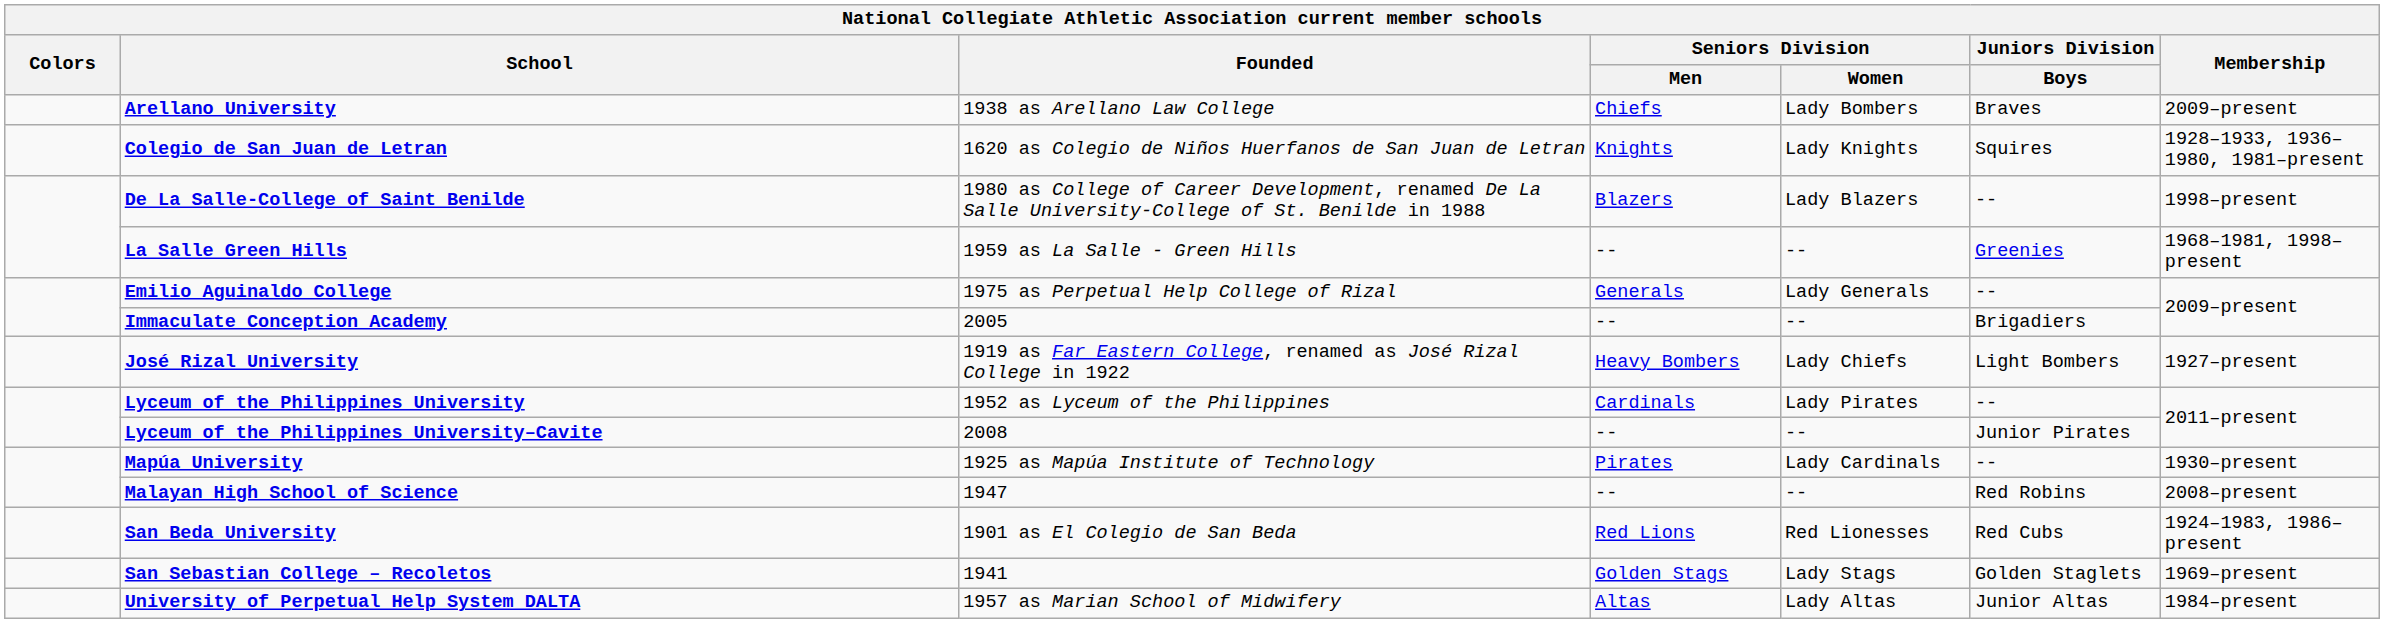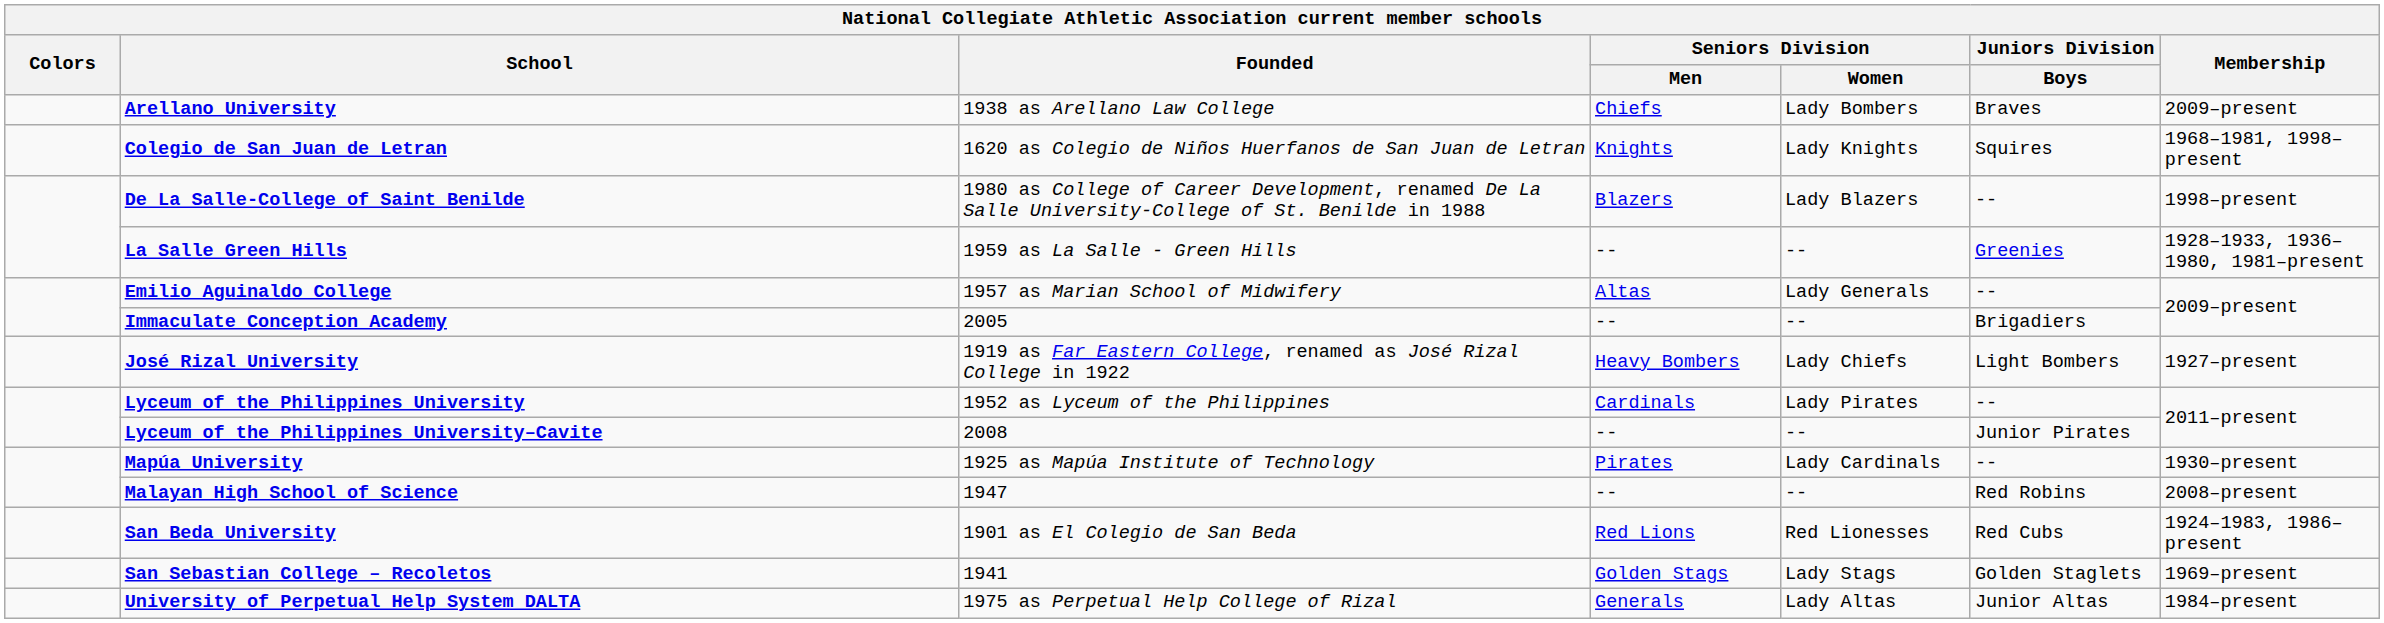(2265, 150) 1928–1933, 1936–1980, 1981–present -> (2254, 150) 1968–1981, 1998–present
(2254, 252) 1968–1981, 1998–present -> (2265, 252) 1928–1933, 1936–1980, 1981–present
(1180, 292) 1975 as Perpetual Help College of Rizal -> (1152, 292) 1957 as Marian School of Midwifery
(1640, 292) Generals -> (1623, 292) Altas
(1152, 604) 1957 as Marian School of Midwifery -> (1180, 604) 1975 as Perpetual Help College of Rizal
(1623, 604) Altas -> (1640, 604) Generals
